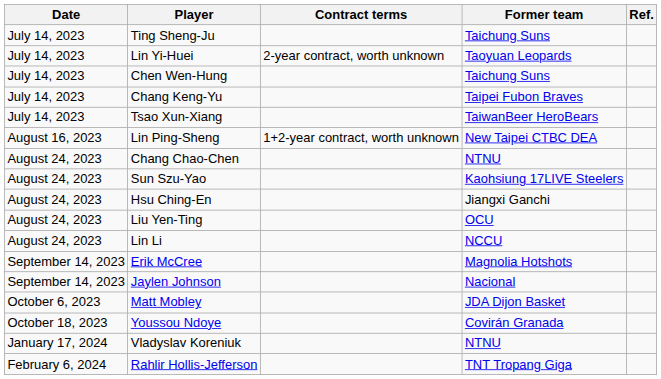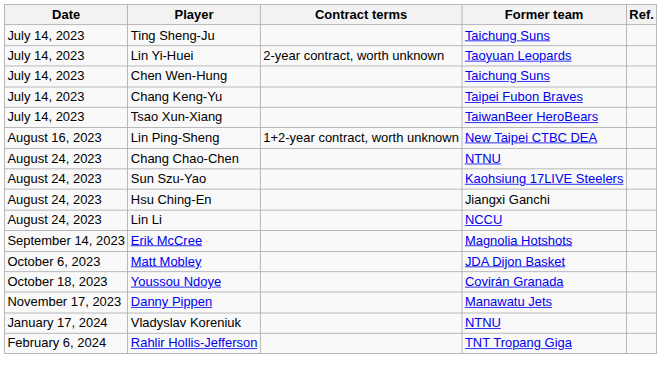- row: (167, 220)
- row: (176, 281)
+ row: (172, 302)
